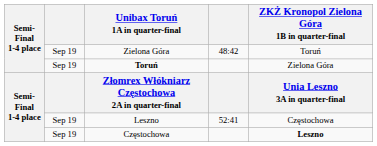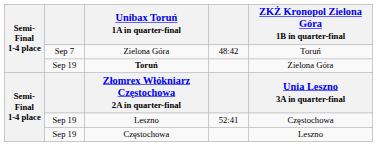(64, 52) Sep 19 -> (64, 52) Sep 7
(311, 134) bold -> (311, 134) normal
